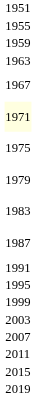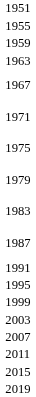(18, 116) lightyellow background -> (18, 116) no background
